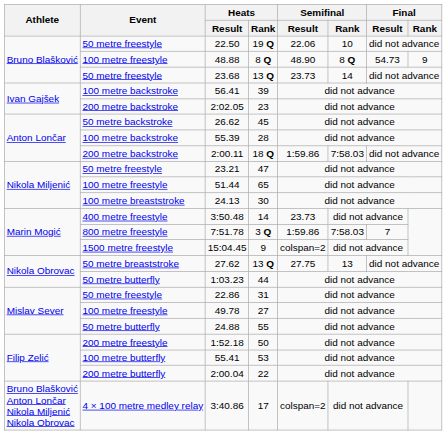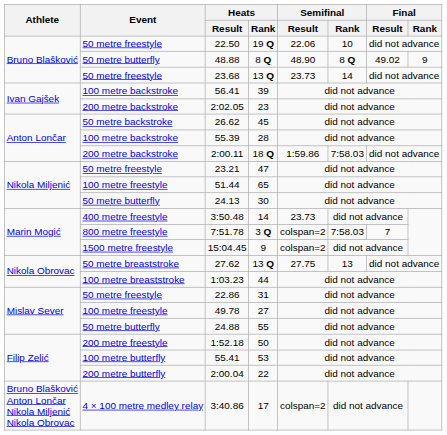(125, 60) 100 metre freestyle -> (121, 60) 50 metre butterfly
(387, 60) 54.73 -> (387, 60) 49.02
(134, 201) 100 metre breaststroke -> (121, 201) 50 metre butterfly
(303, 232) 1:59.86 -> (303, 232) colspan=2
(121, 279) 50 metre butterfly -> (134, 279) 100 metre breaststroke
